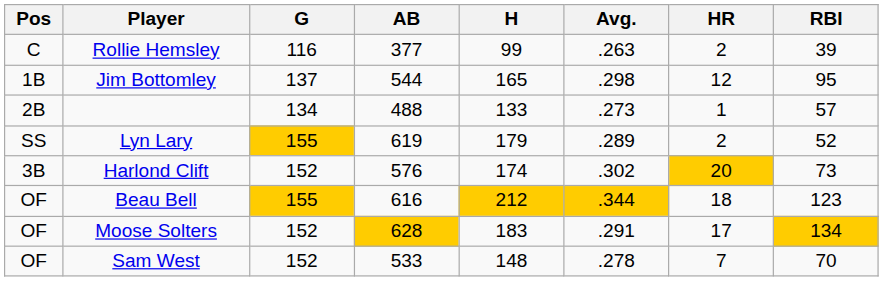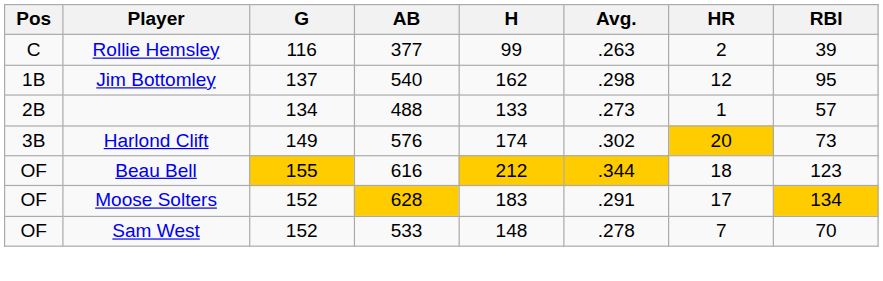(407, 79) 544 -> (407, 79) 540
(511, 79) 165 -> (511, 79) 162
- row: (156, 140)
(302, 170) 152 -> (302, 140) 149
